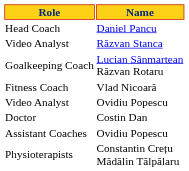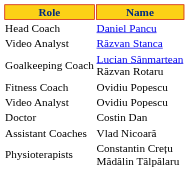(127, 87) Vlad Nicoară -> (132, 87) Ovidiu Popescu
(132, 133) Ovidiu Popescu -> (127, 133) Vlad Nicoară
